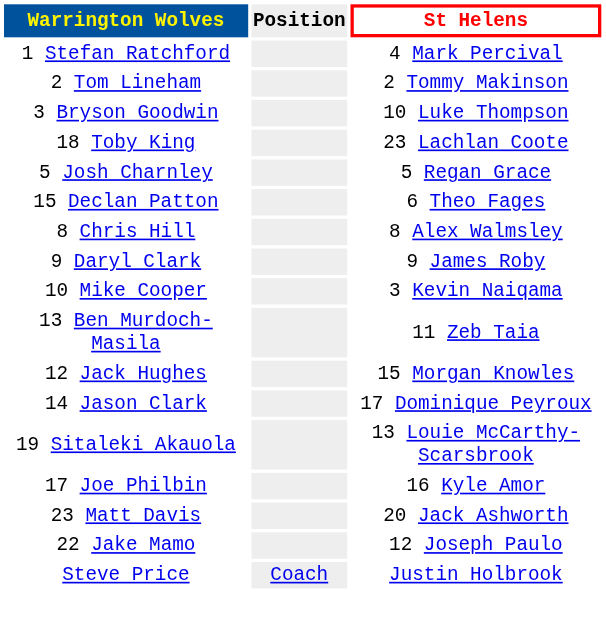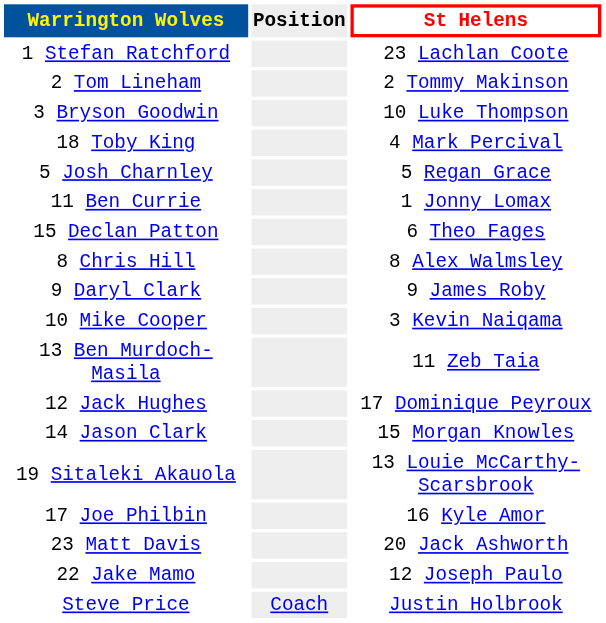(476, 54) 4 Mark Percival -> (476, 54) 23 Lachlan Coote
(476, 143) 23 Lachlan Coote -> (476, 143) 4 Mark Percival
+ row: (126, 202)
(476, 374) 15 Morgan Knowles -> (476, 404) 17 Dominique Peyroux
(476, 404) 17 Dominique Peyroux -> (476, 433) 15 Morgan Knowles
